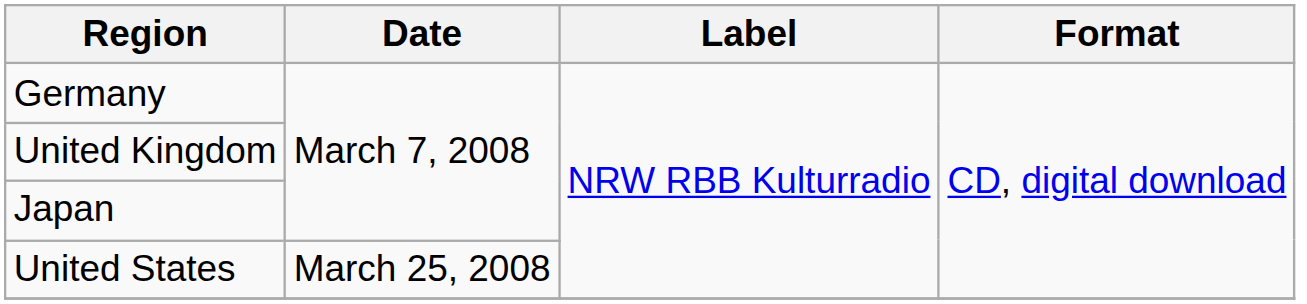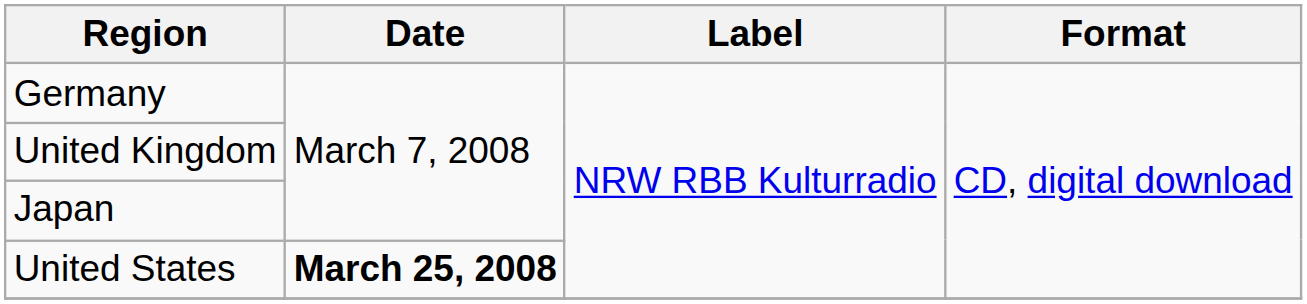(422, 268) normal -> (425, 268) bold
